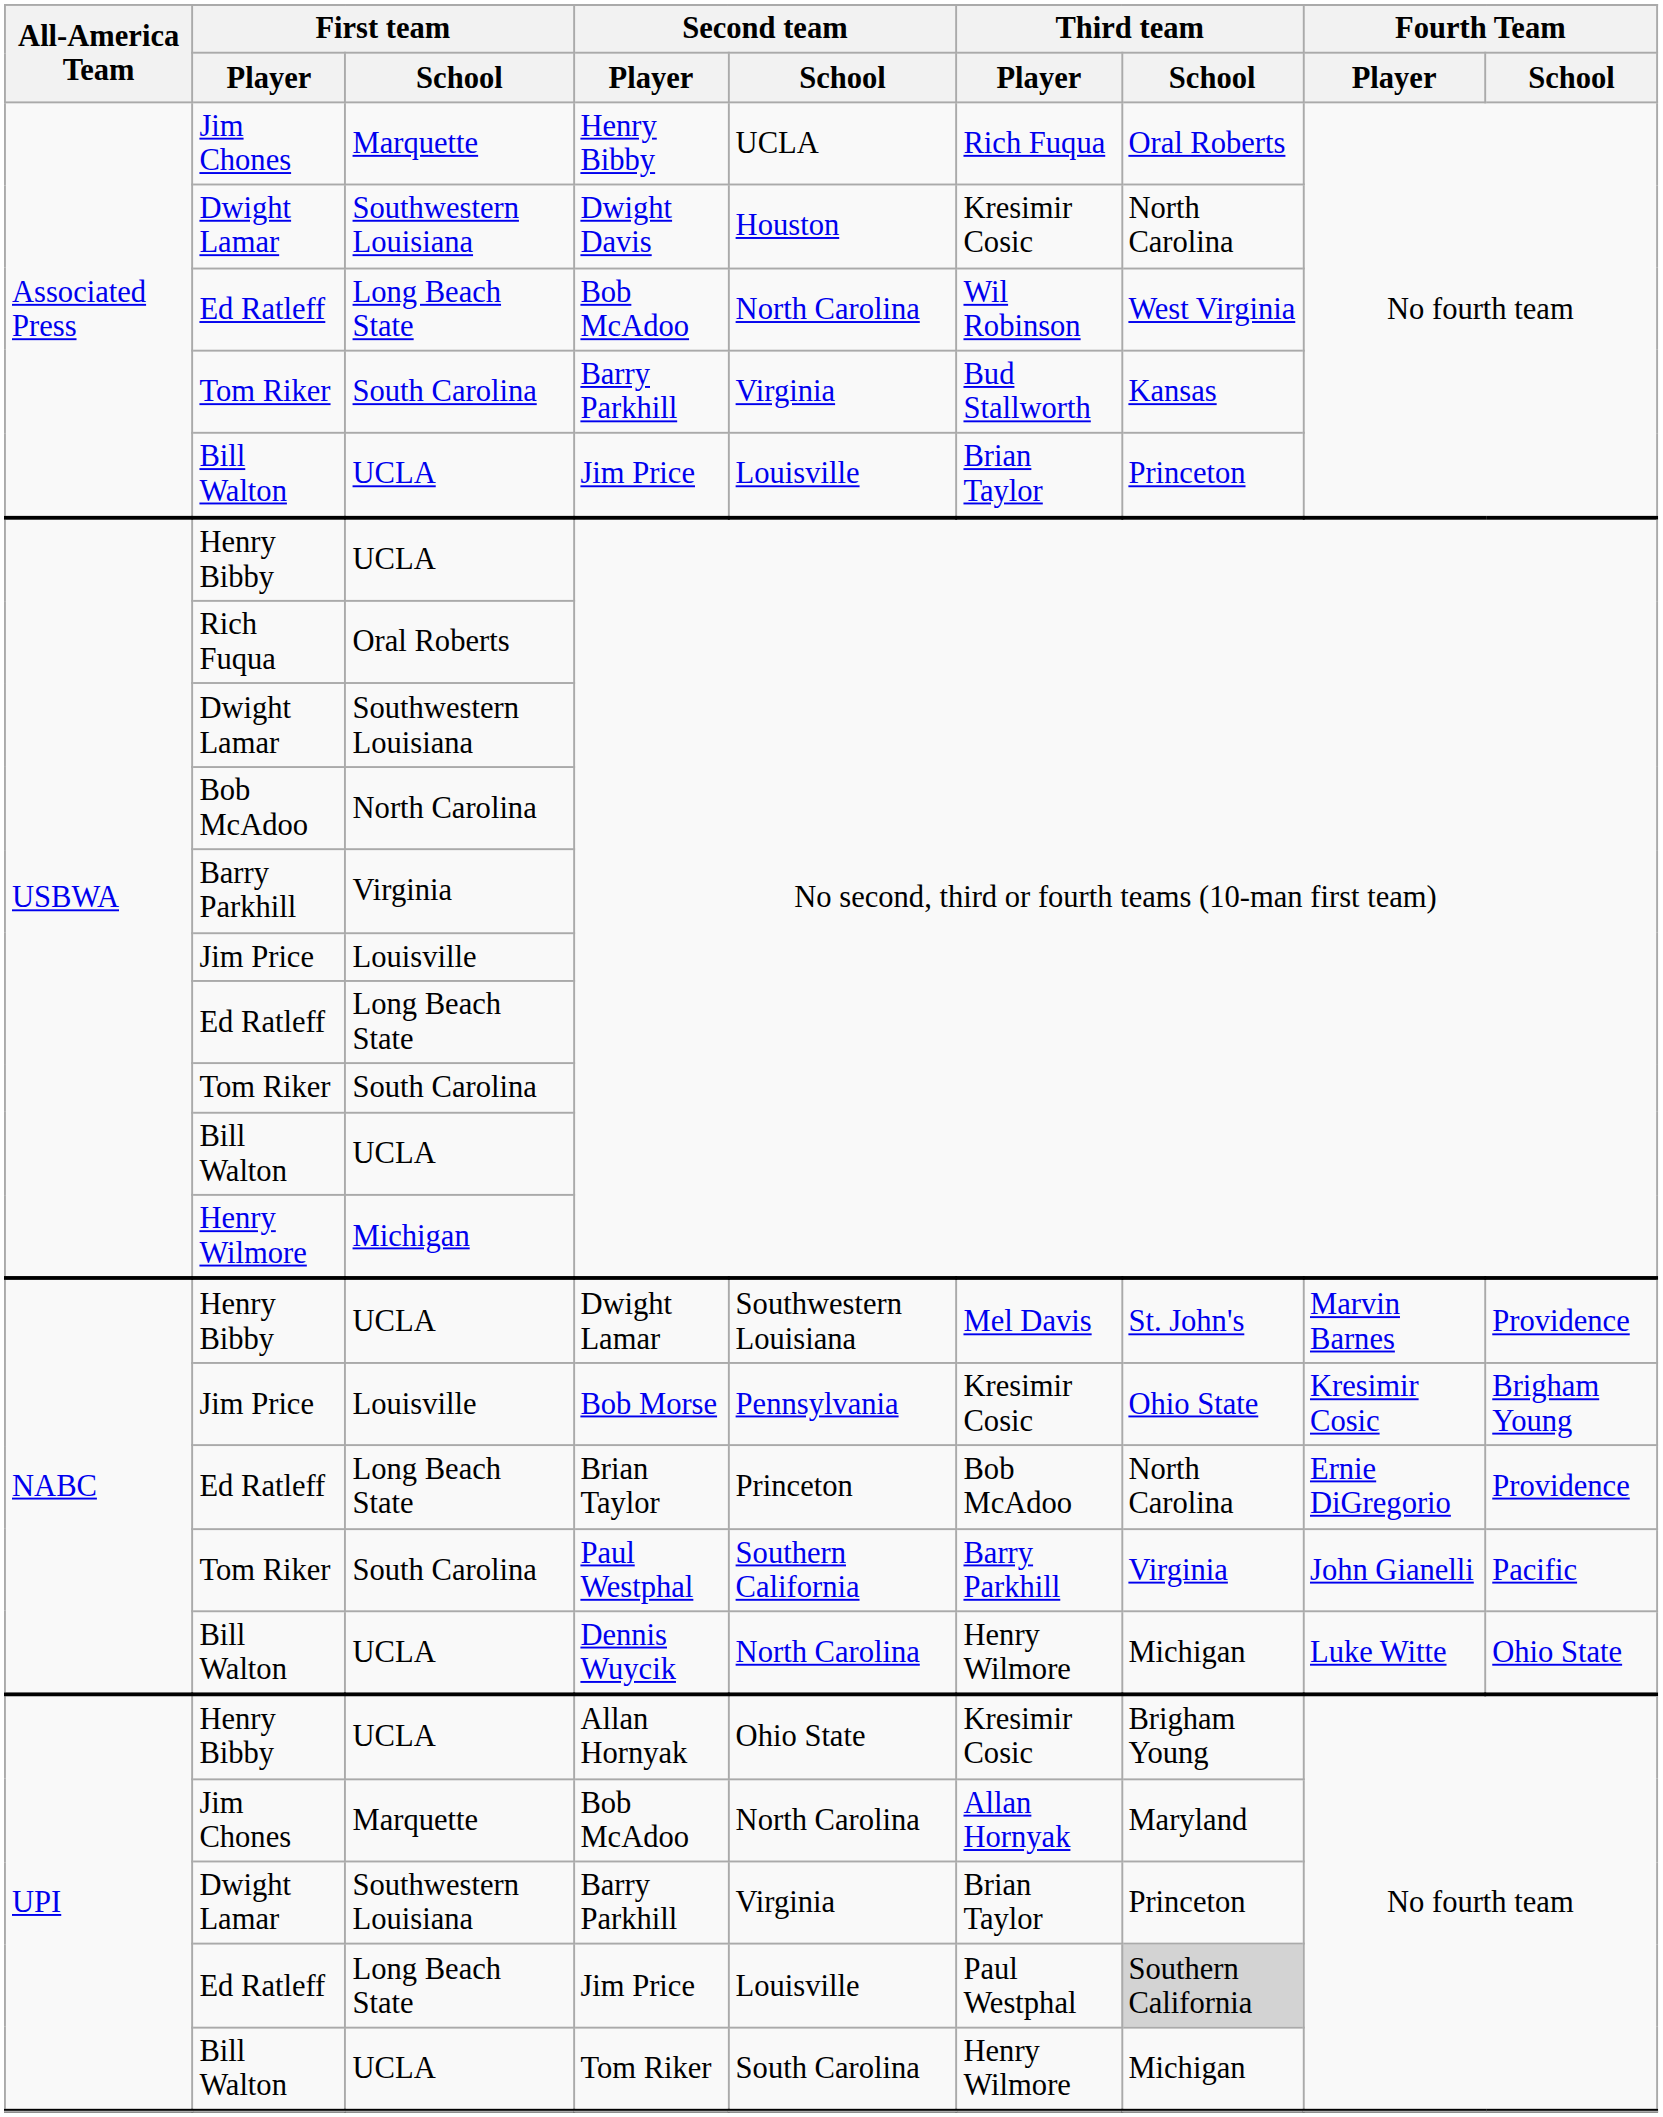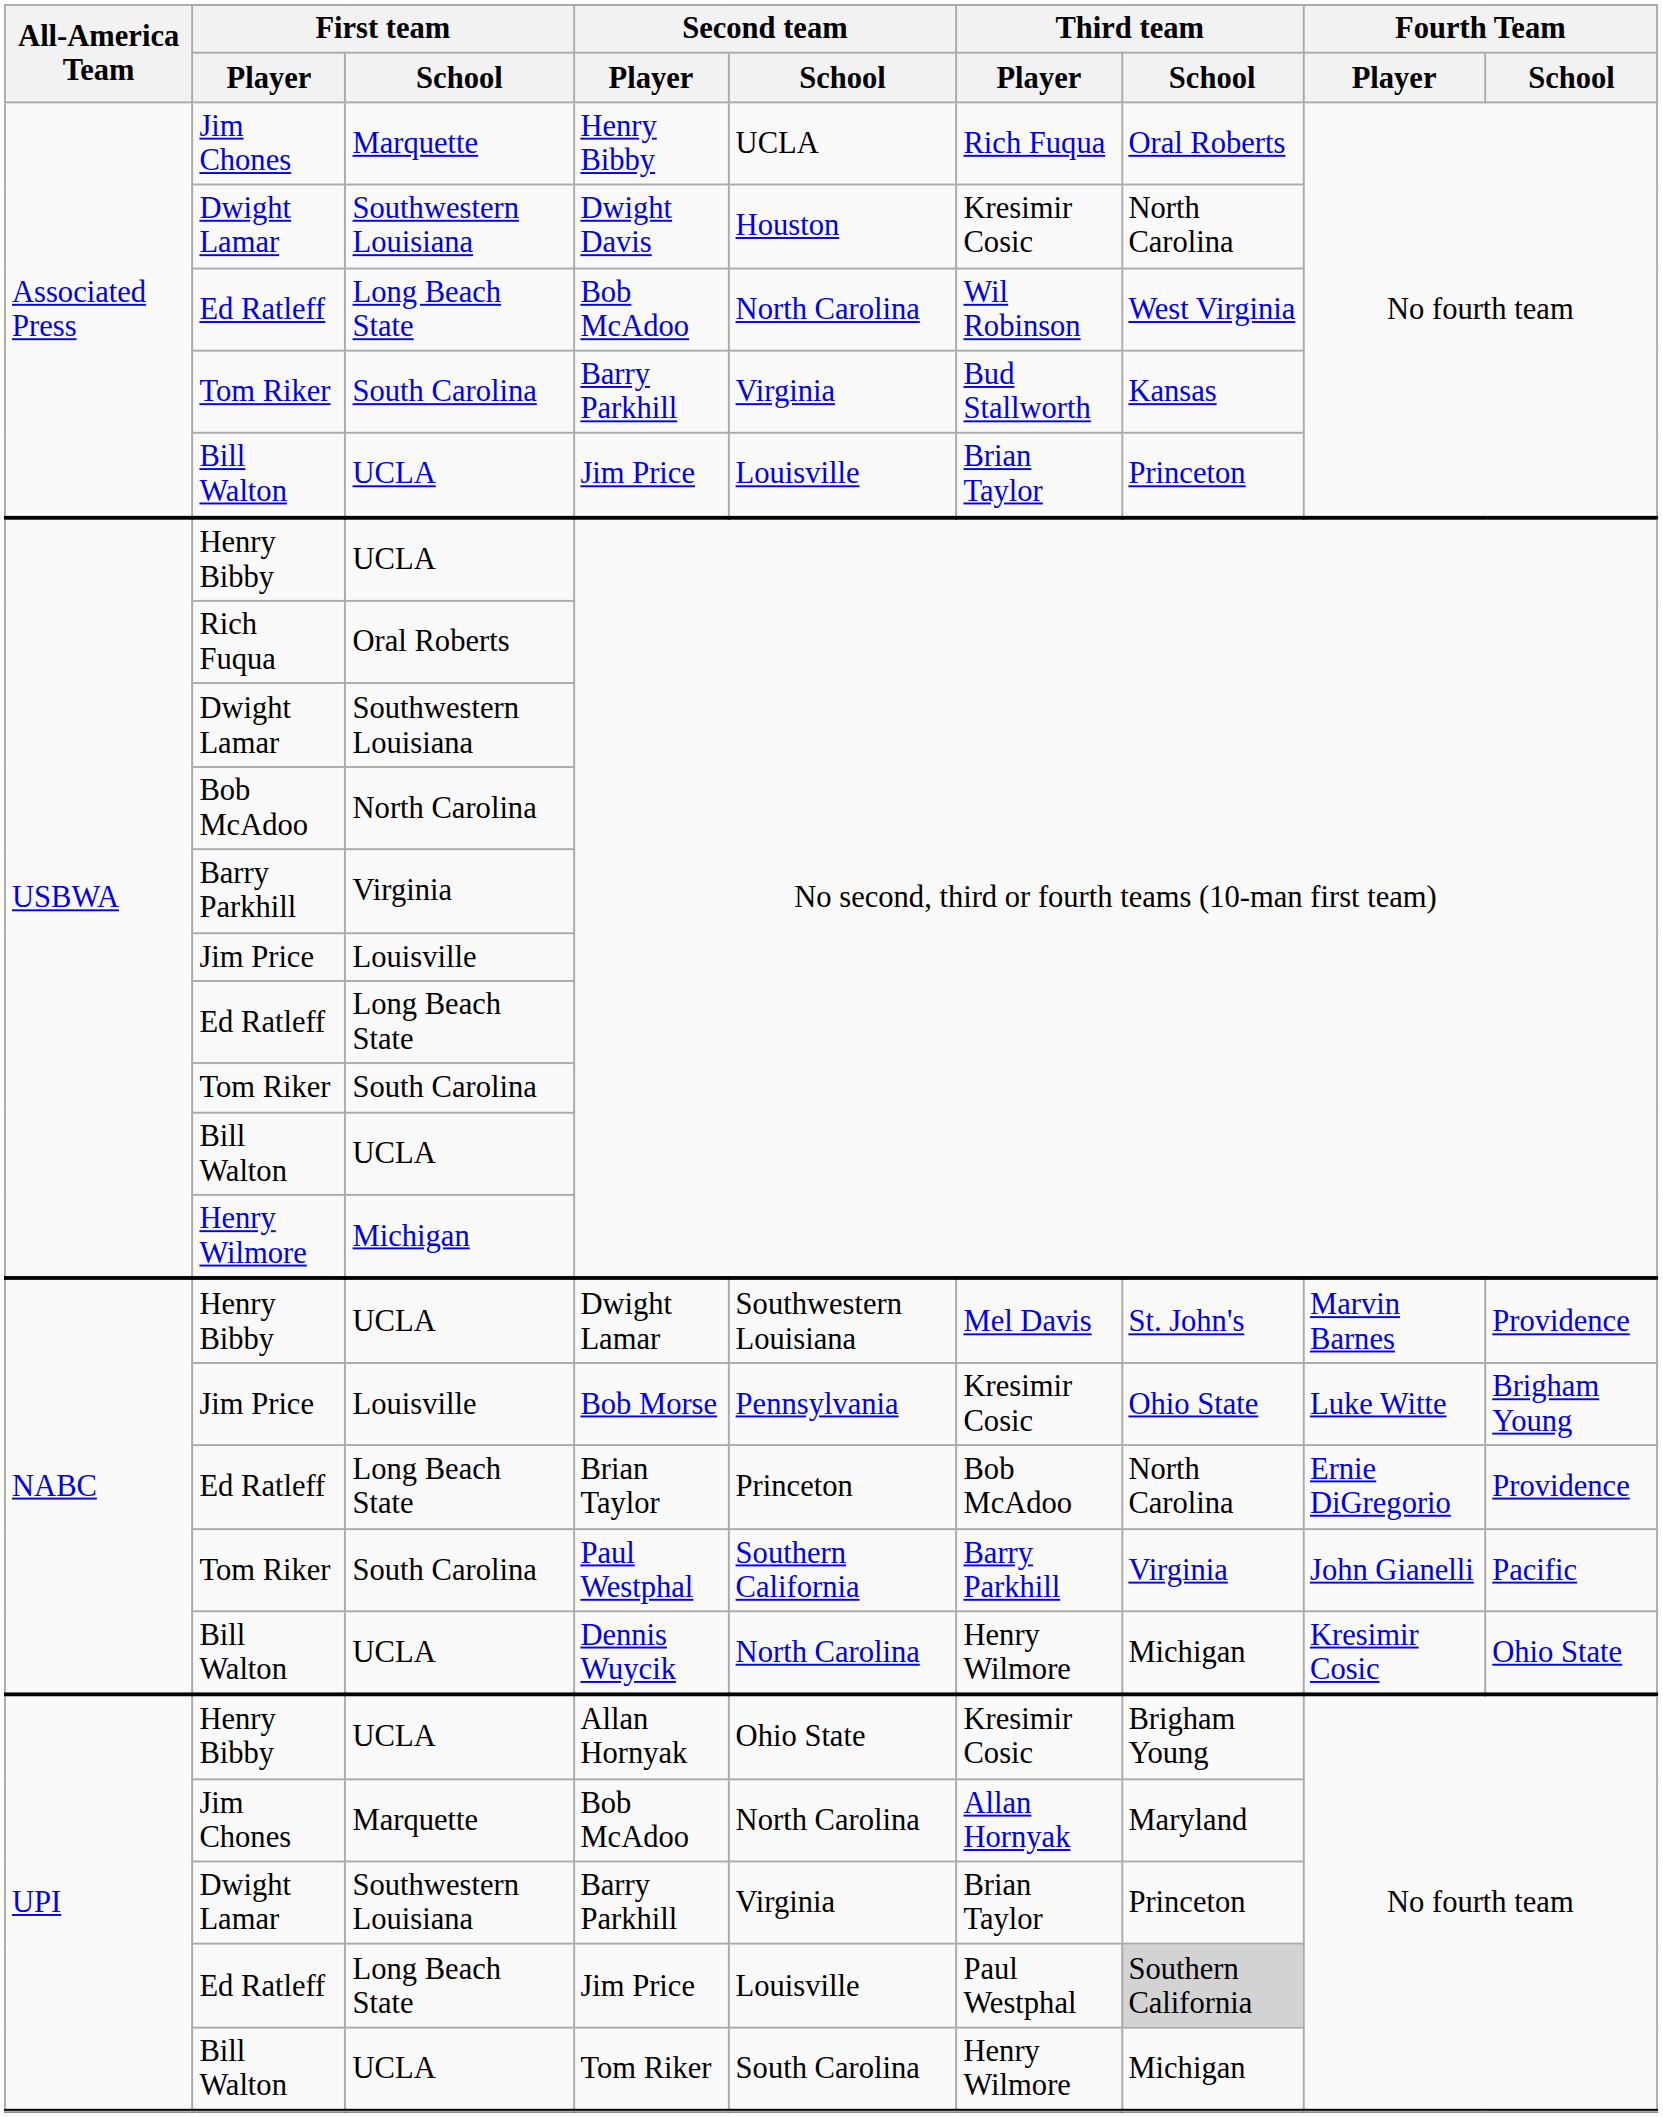(1364, 1403) Kresimir Cosic -> (1378, 1403) Luke Witte
(1378, 1651) Luke Witte -> (1364, 1651) Kresimir Cosic
